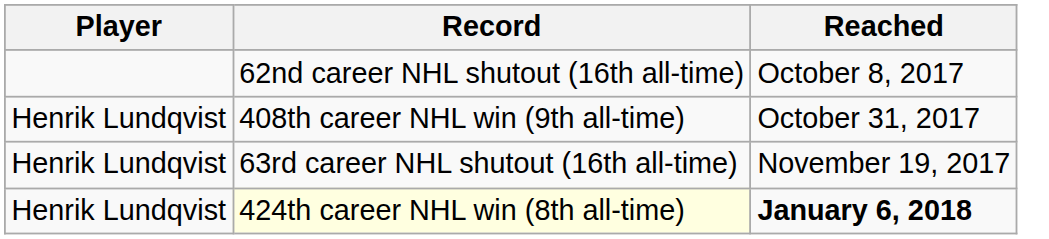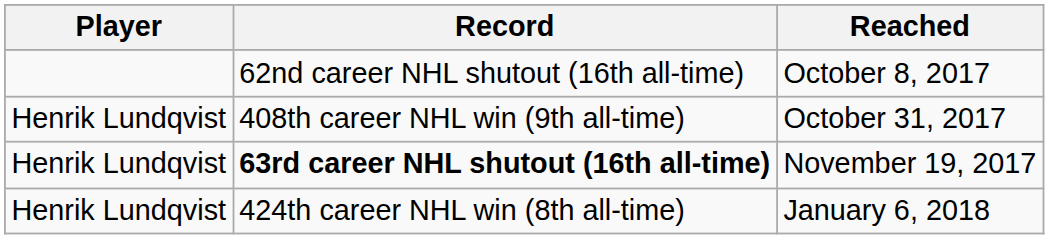(488, 164) normal -> (505, 164) bold
(462, 210) lightyellow background -> (462, 210) no background
(865, 210) bold -> (887, 210) normal
